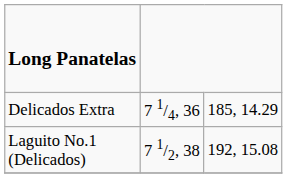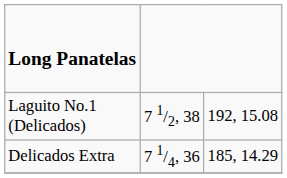rows swapped: (62, 109) <-> (53, 149)
